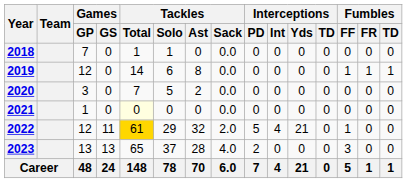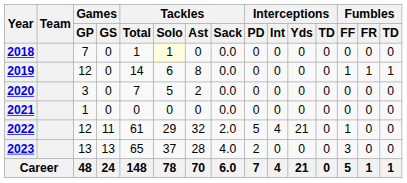(170, 52) no background -> (170, 52) lightyellow background
(137, 110) lightyellow background -> (137, 110) no background
(137, 129) gold background -> (137, 129) no background
